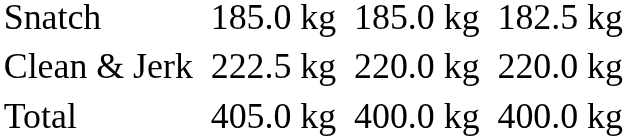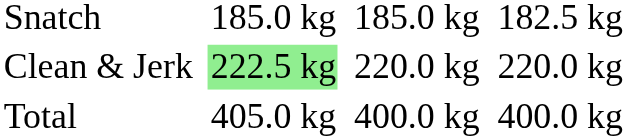(273, 66) no background -> (273, 66) lightgreen background
